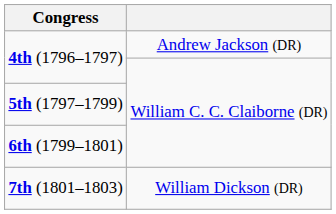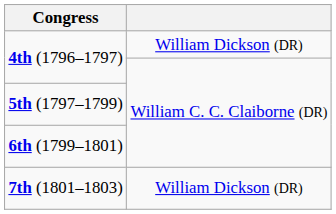(229, 44) Andrew Jackson (DR) -> (229, 44) William Dickson (DR)
